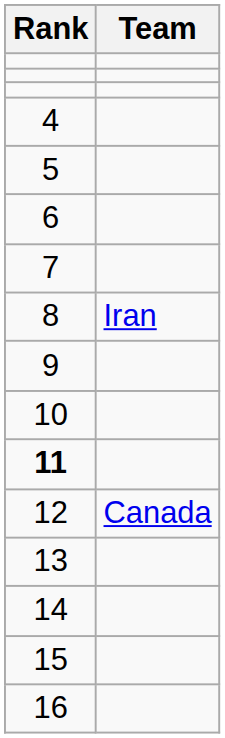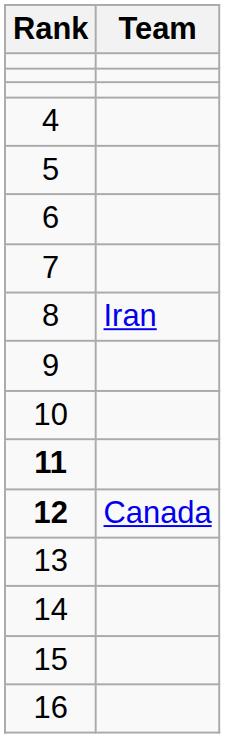(51, 512) normal -> (51, 512) bold
